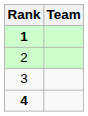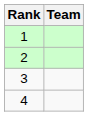(24, 36) bold -> (24, 36) normal
(24, 100) bold -> (24, 100) normal
